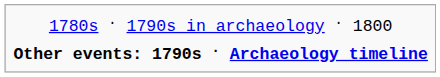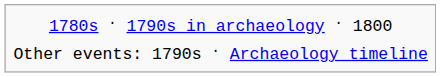(221, 52) bold -> (221, 52) normal
